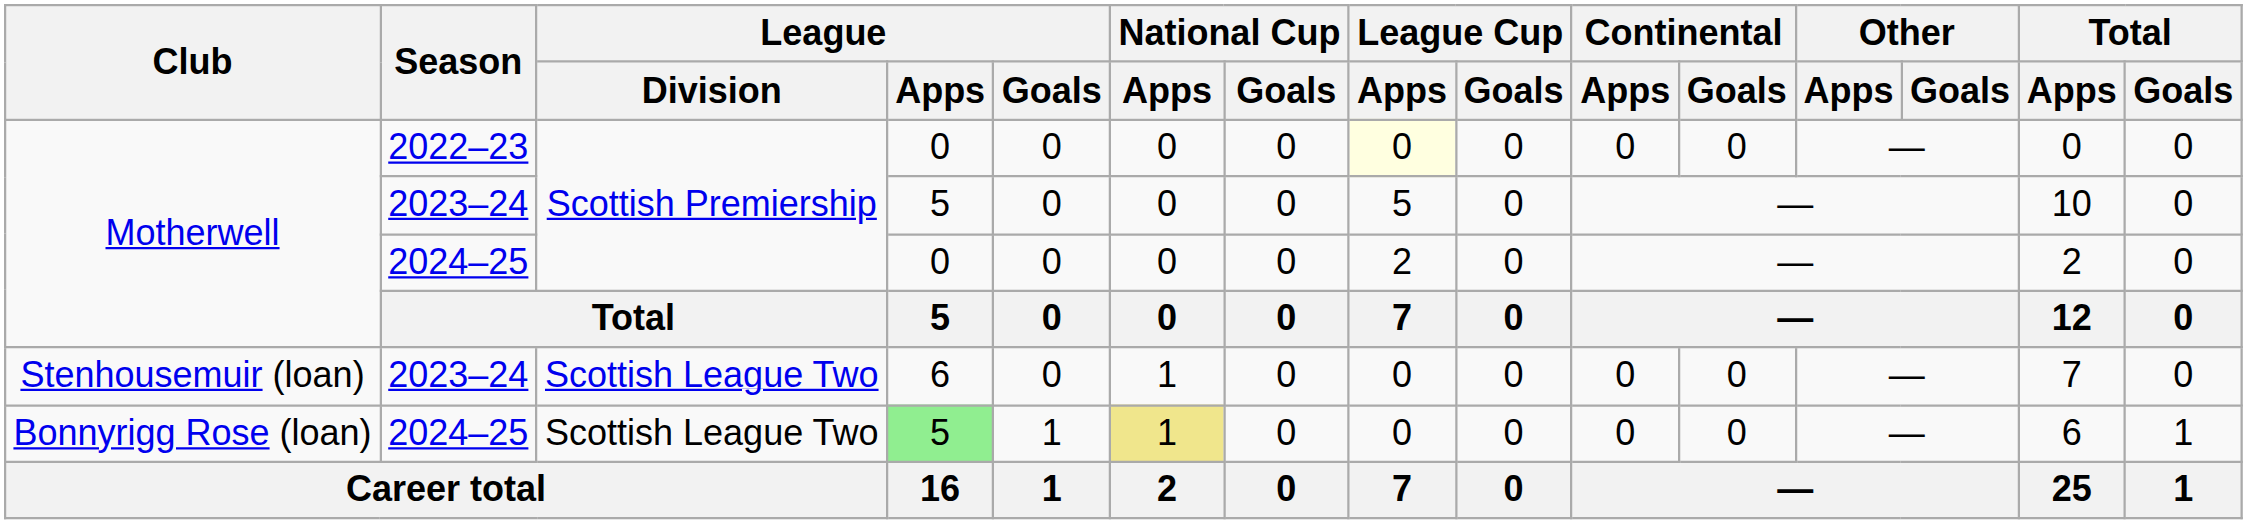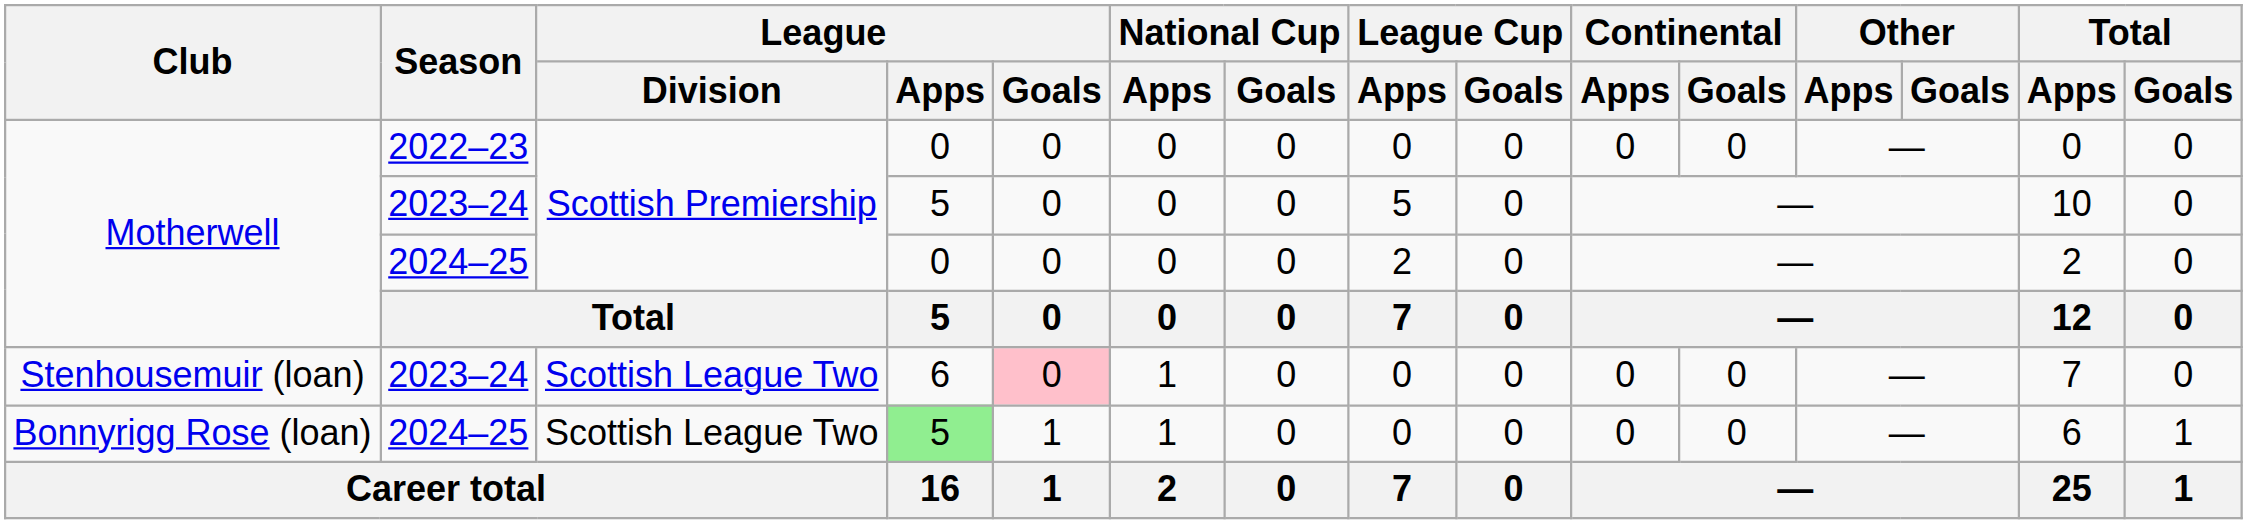(1402, 147) lightyellow background -> (1402, 147) no background
(1052, 375) no background -> (1052, 375) pink background
(1167, 432) khaki background -> (1167, 432) no background
